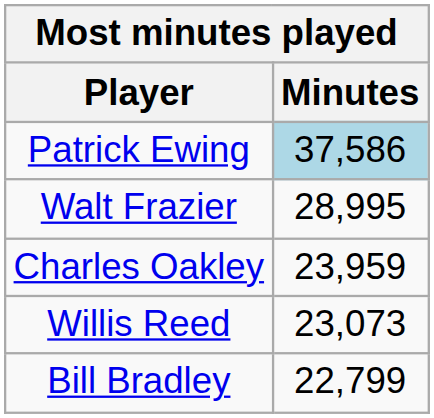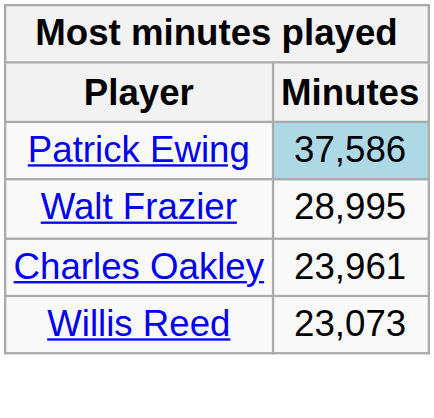(350, 265) 23,959 -> (350, 265) 23,961
- row: (139, 382)
